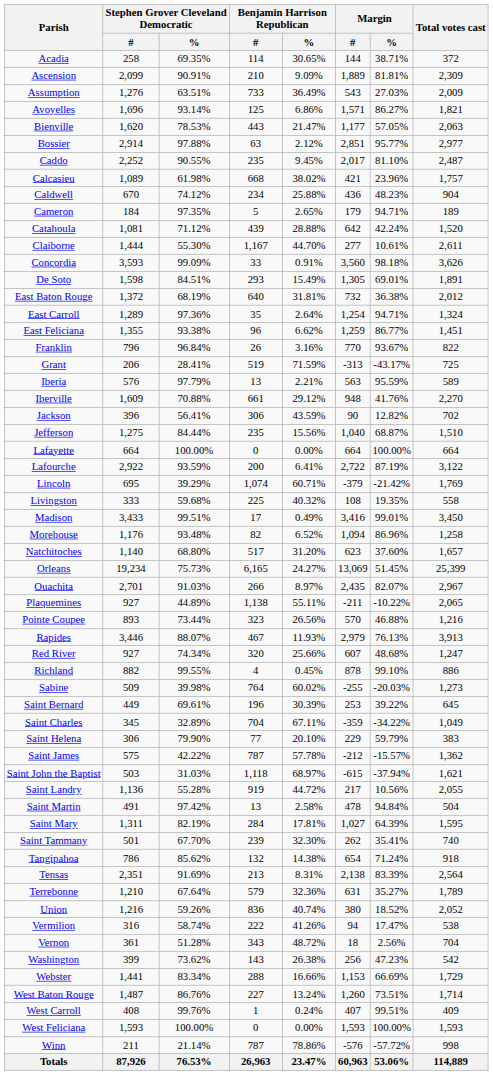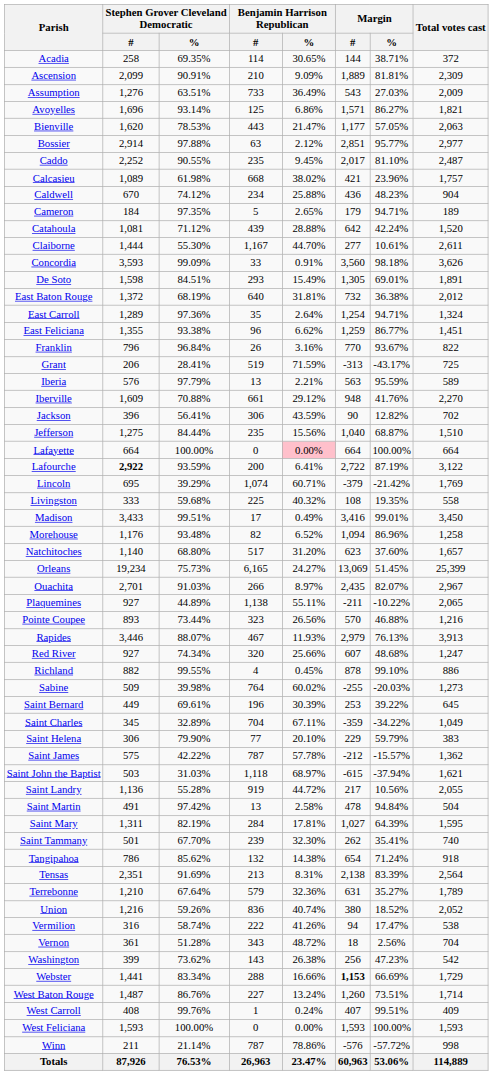(309, 450) no background -> (309, 450) pink background
(131, 467) normal -> (131, 467) bold
(353, 977) normal -> (353, 977) bold
